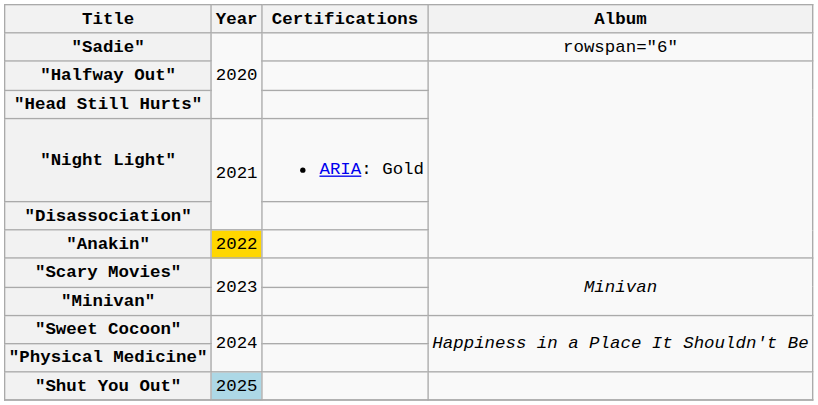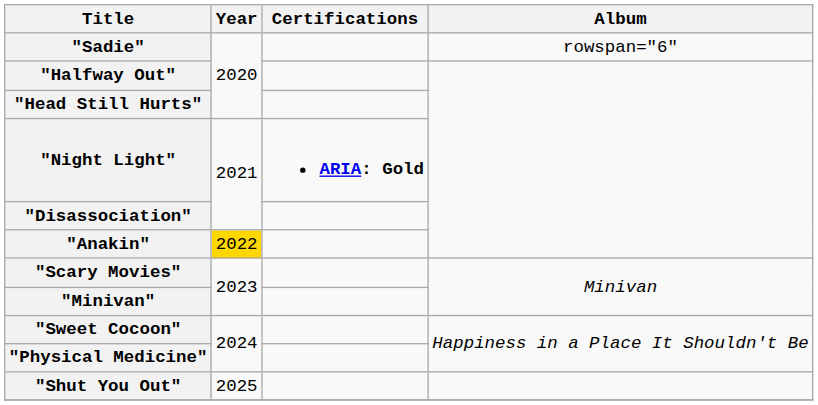(345, 170) normal -> (345, 170) bold
(237, 386) lightblue background -> (237, 386) no background
